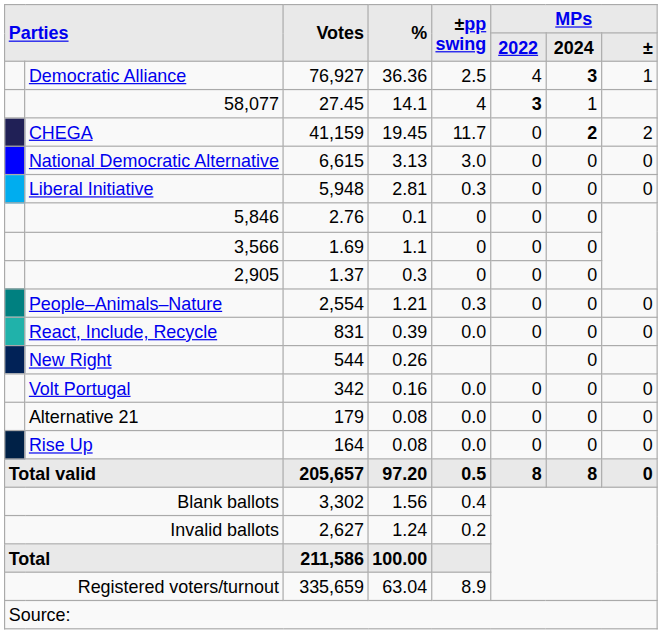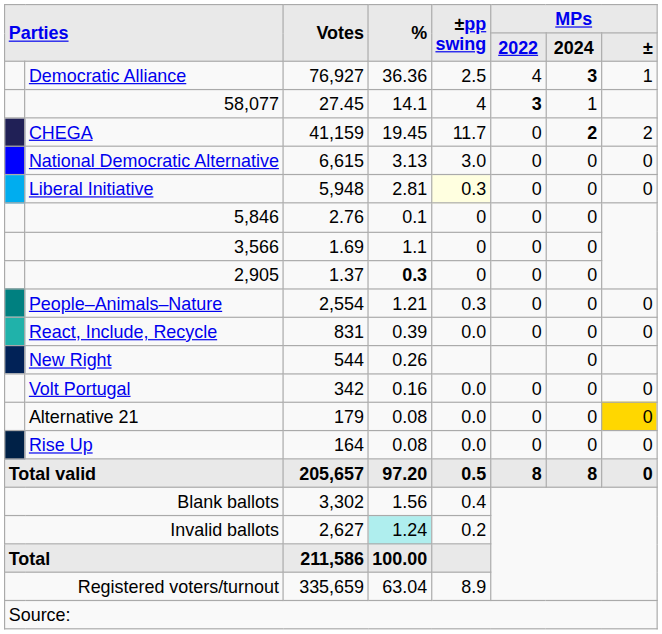(474, 189) no background -> (474, 189) lightyellow background
(415, 275) normal -> (415, 275) bold
(648, 416) no background -> (648, 416) gold background
(410, 530) no background -> (410, 530) paleturquoise background
